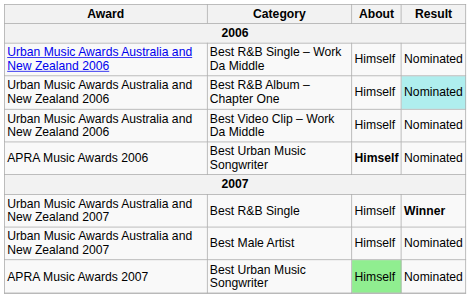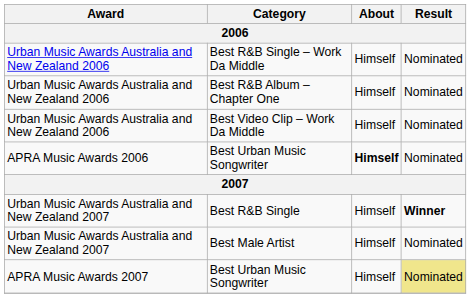(433, 92) paleturquoise background -> (433, 92) no background
(375, 276) lightgreen background -> (375, 276) no background
(433, 276) no background -> (433, 276) khaki background
